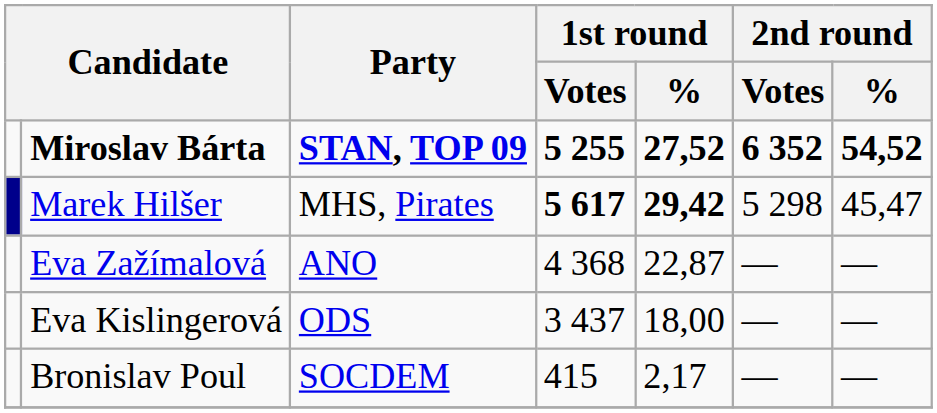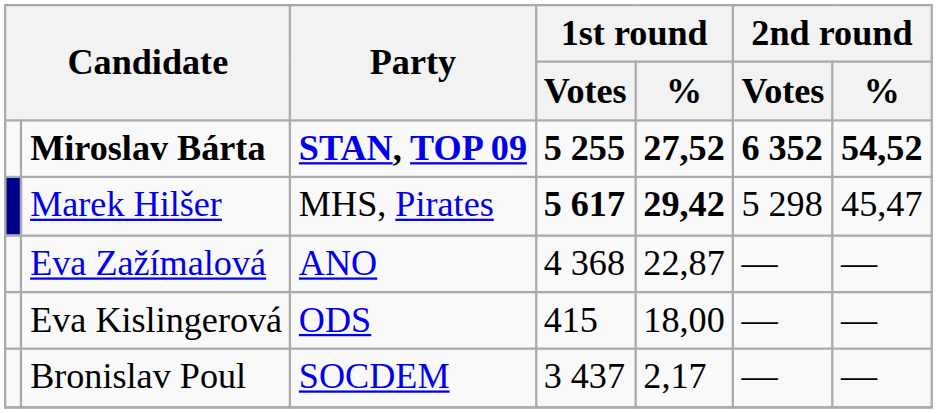(584, 319) 3 437 -> (571, 319) 415
(571, 377) 415 -> (584, 377) 3 437
